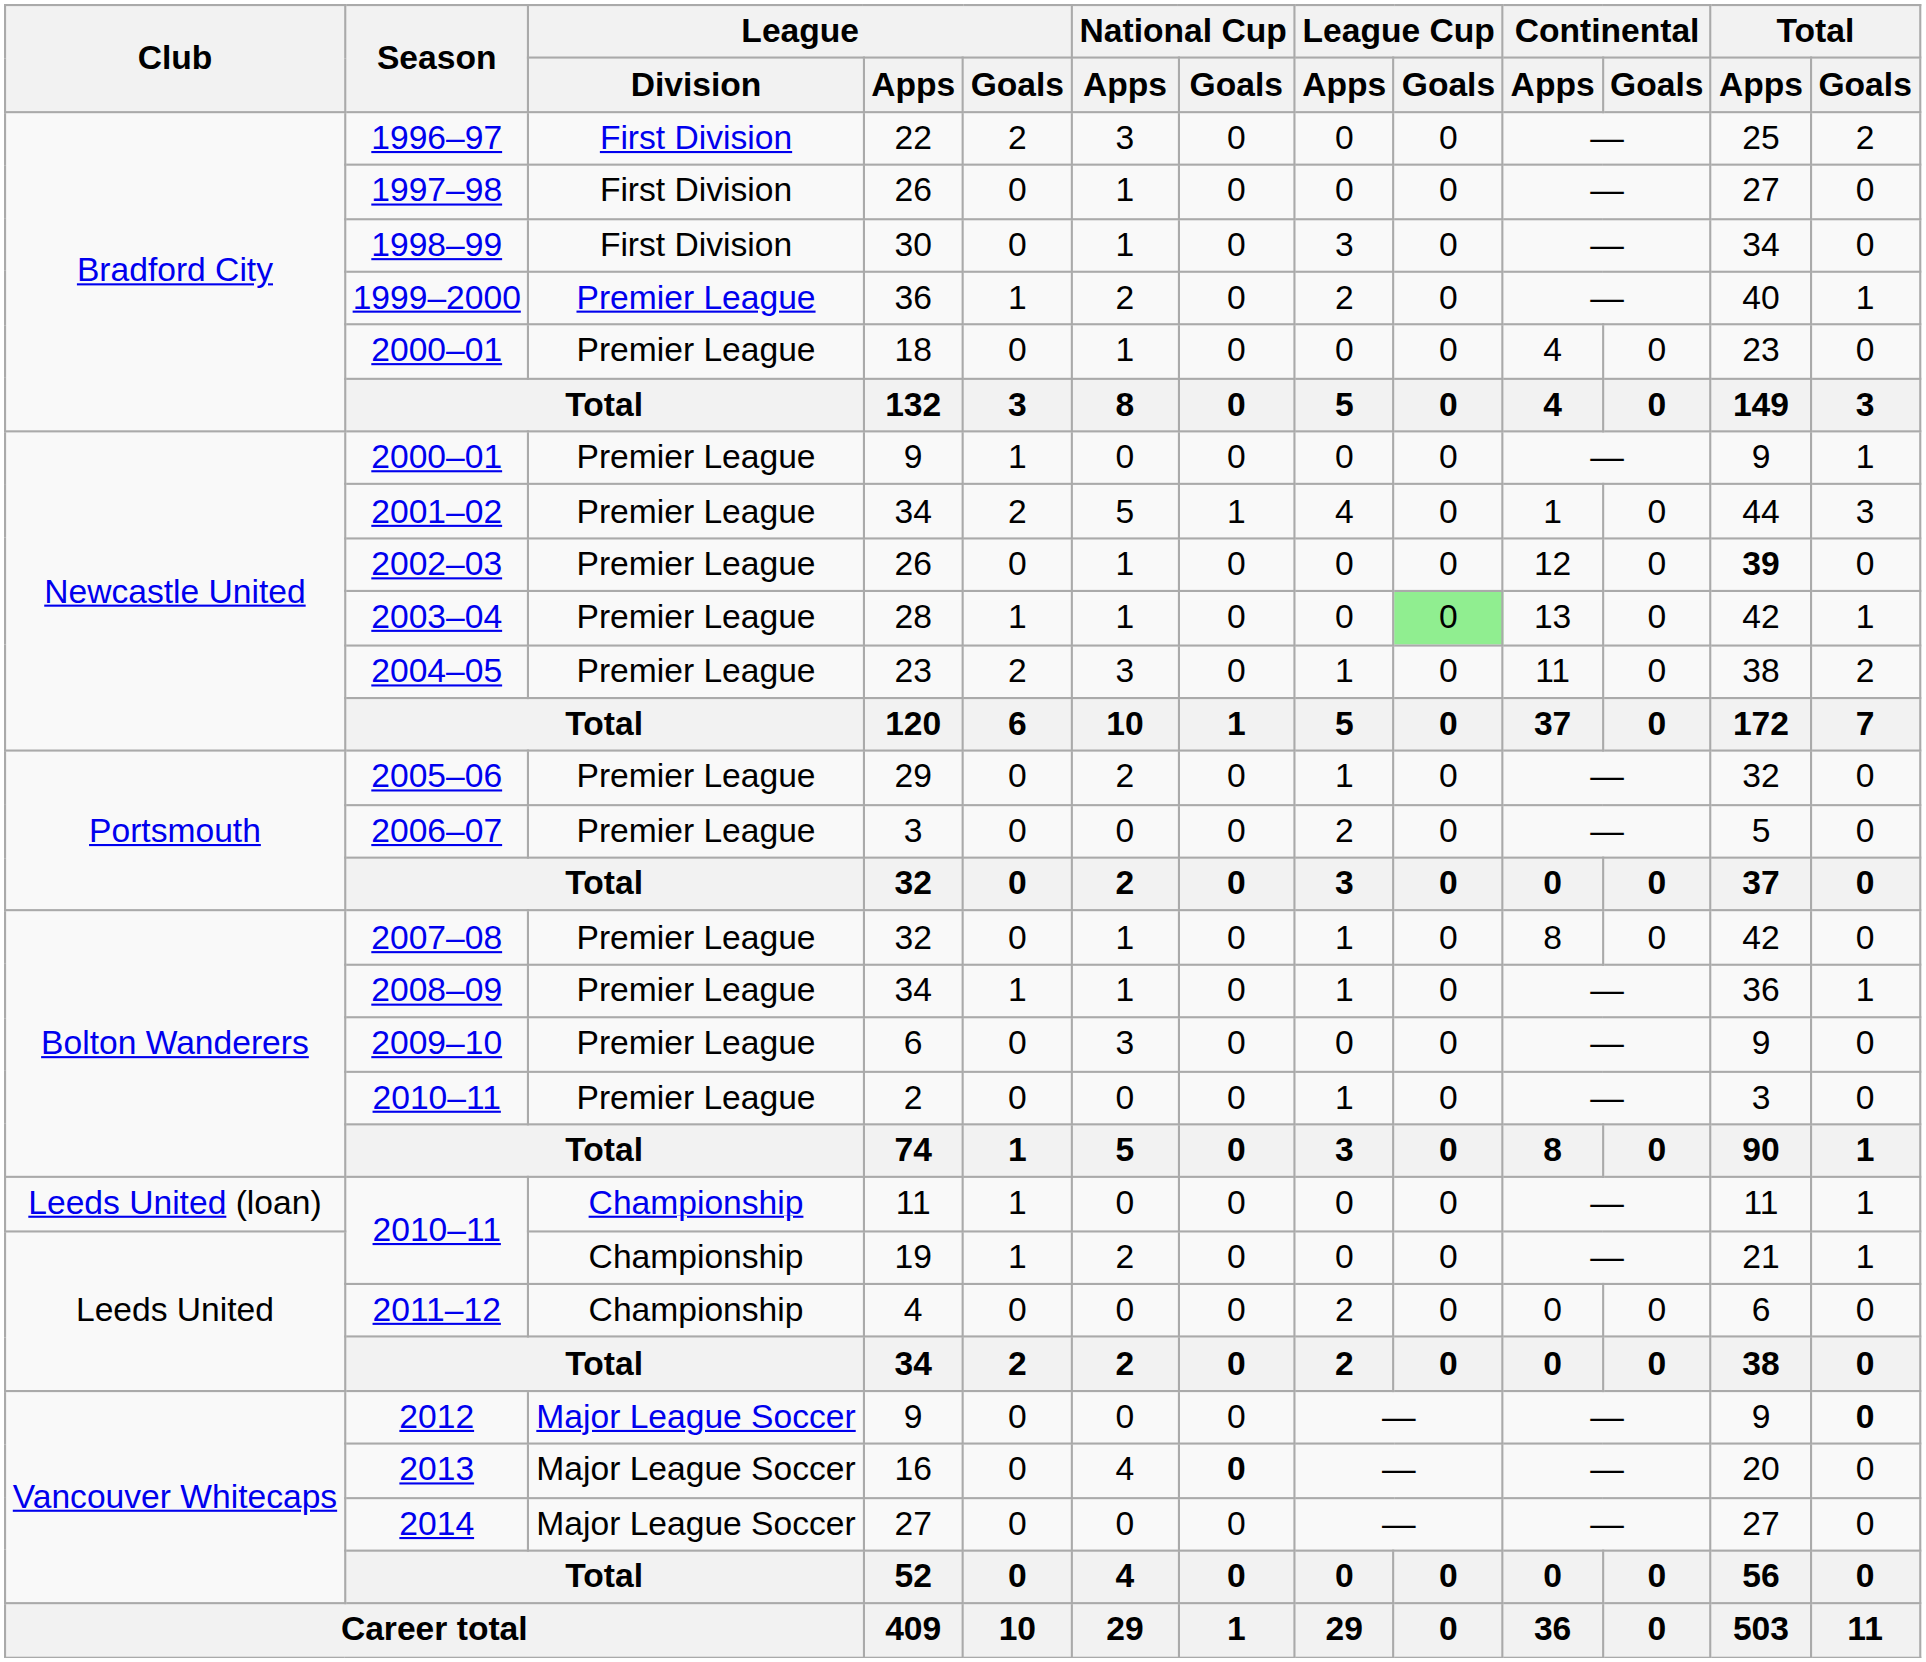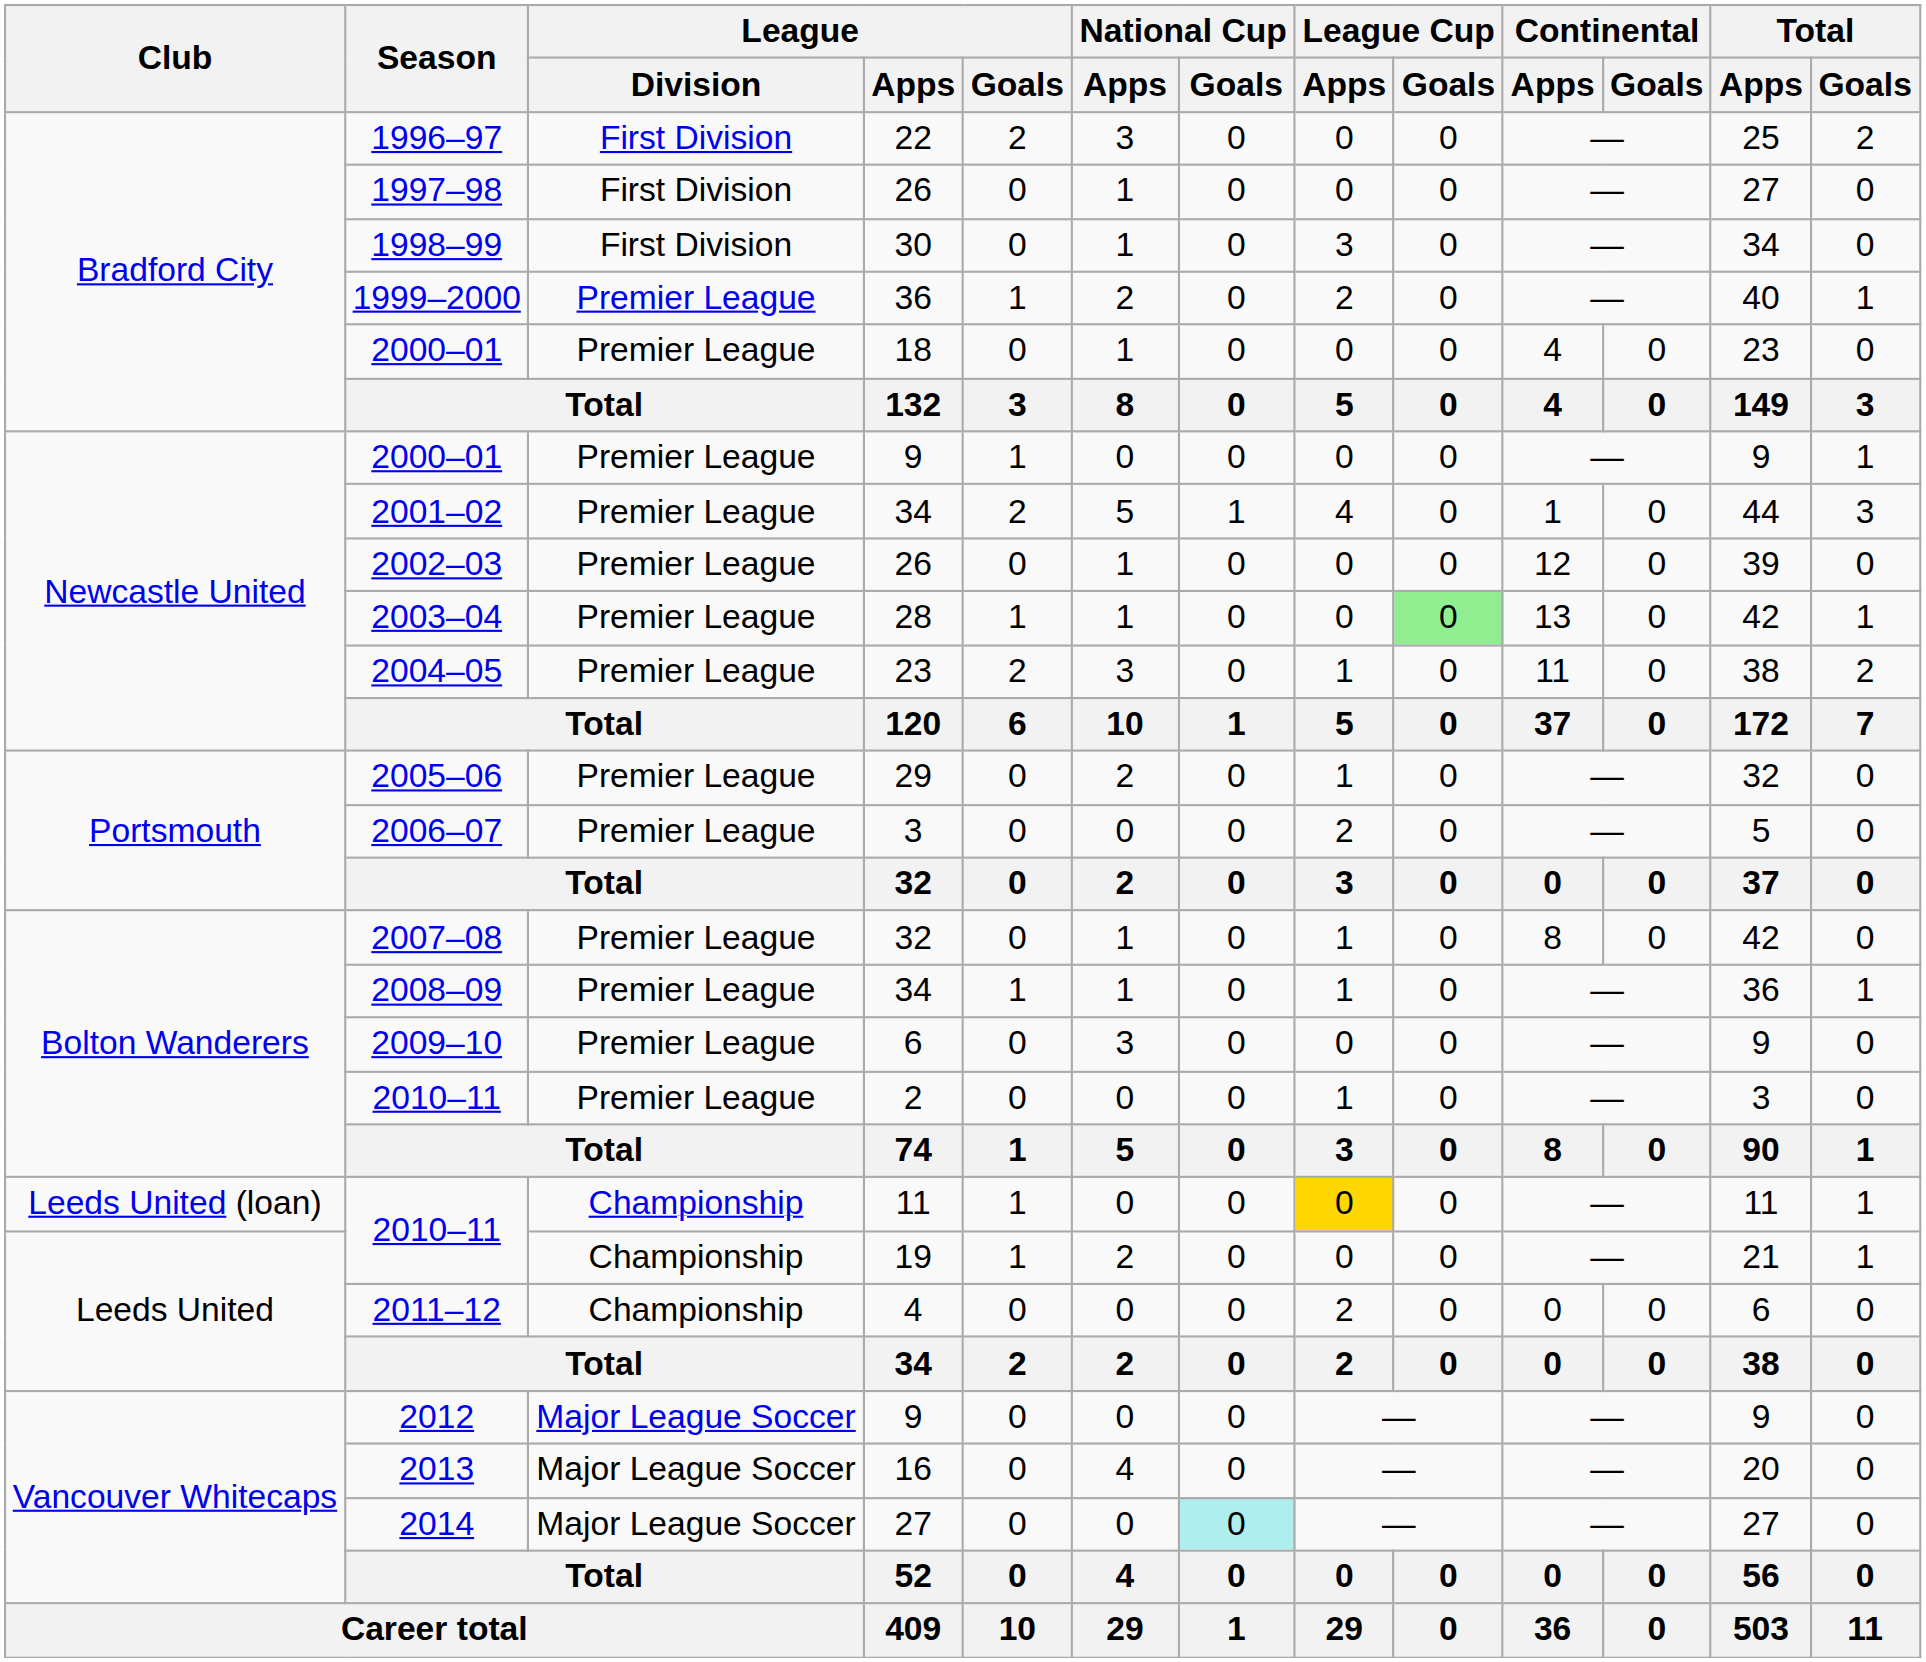(1761, 564) bold -> (1761, 564) normal
(1344, 1203) no background -> (1344, 1203) gold background
(1865, 1416) bold -> (1865, 1416) normal
(1236, 1469) bold -> (1236, 1469) normal
(1236, 1523) no background -> (1236, 1523) paleturquoise background
